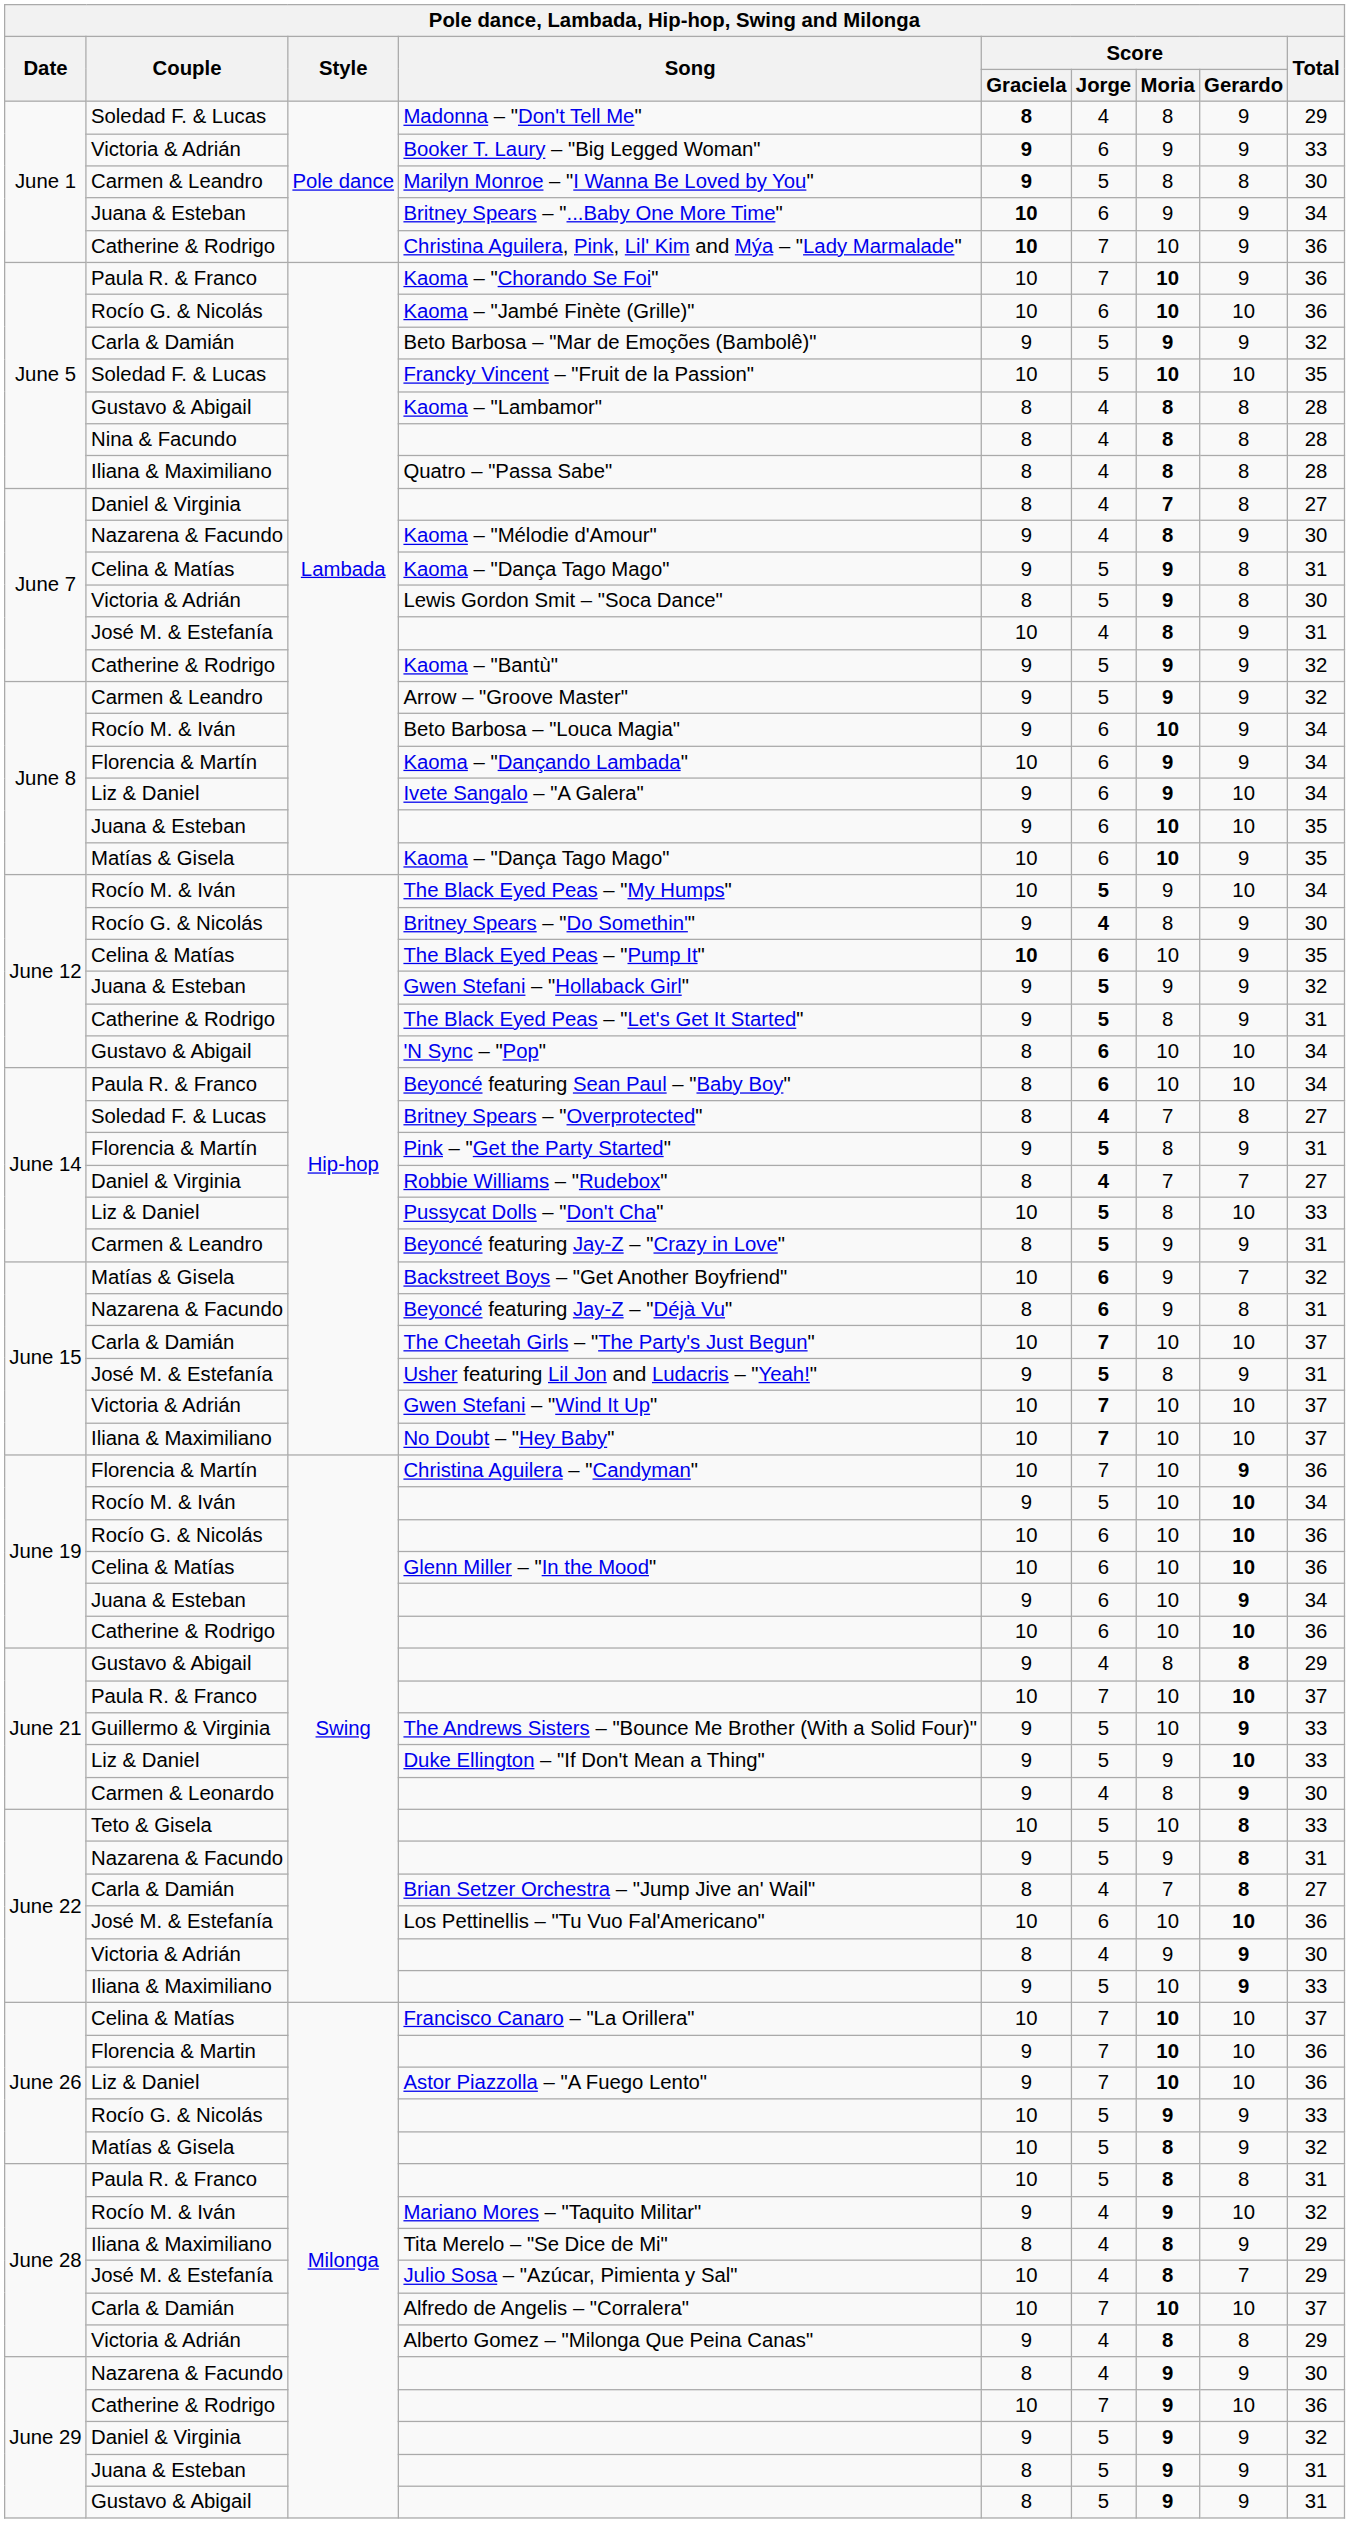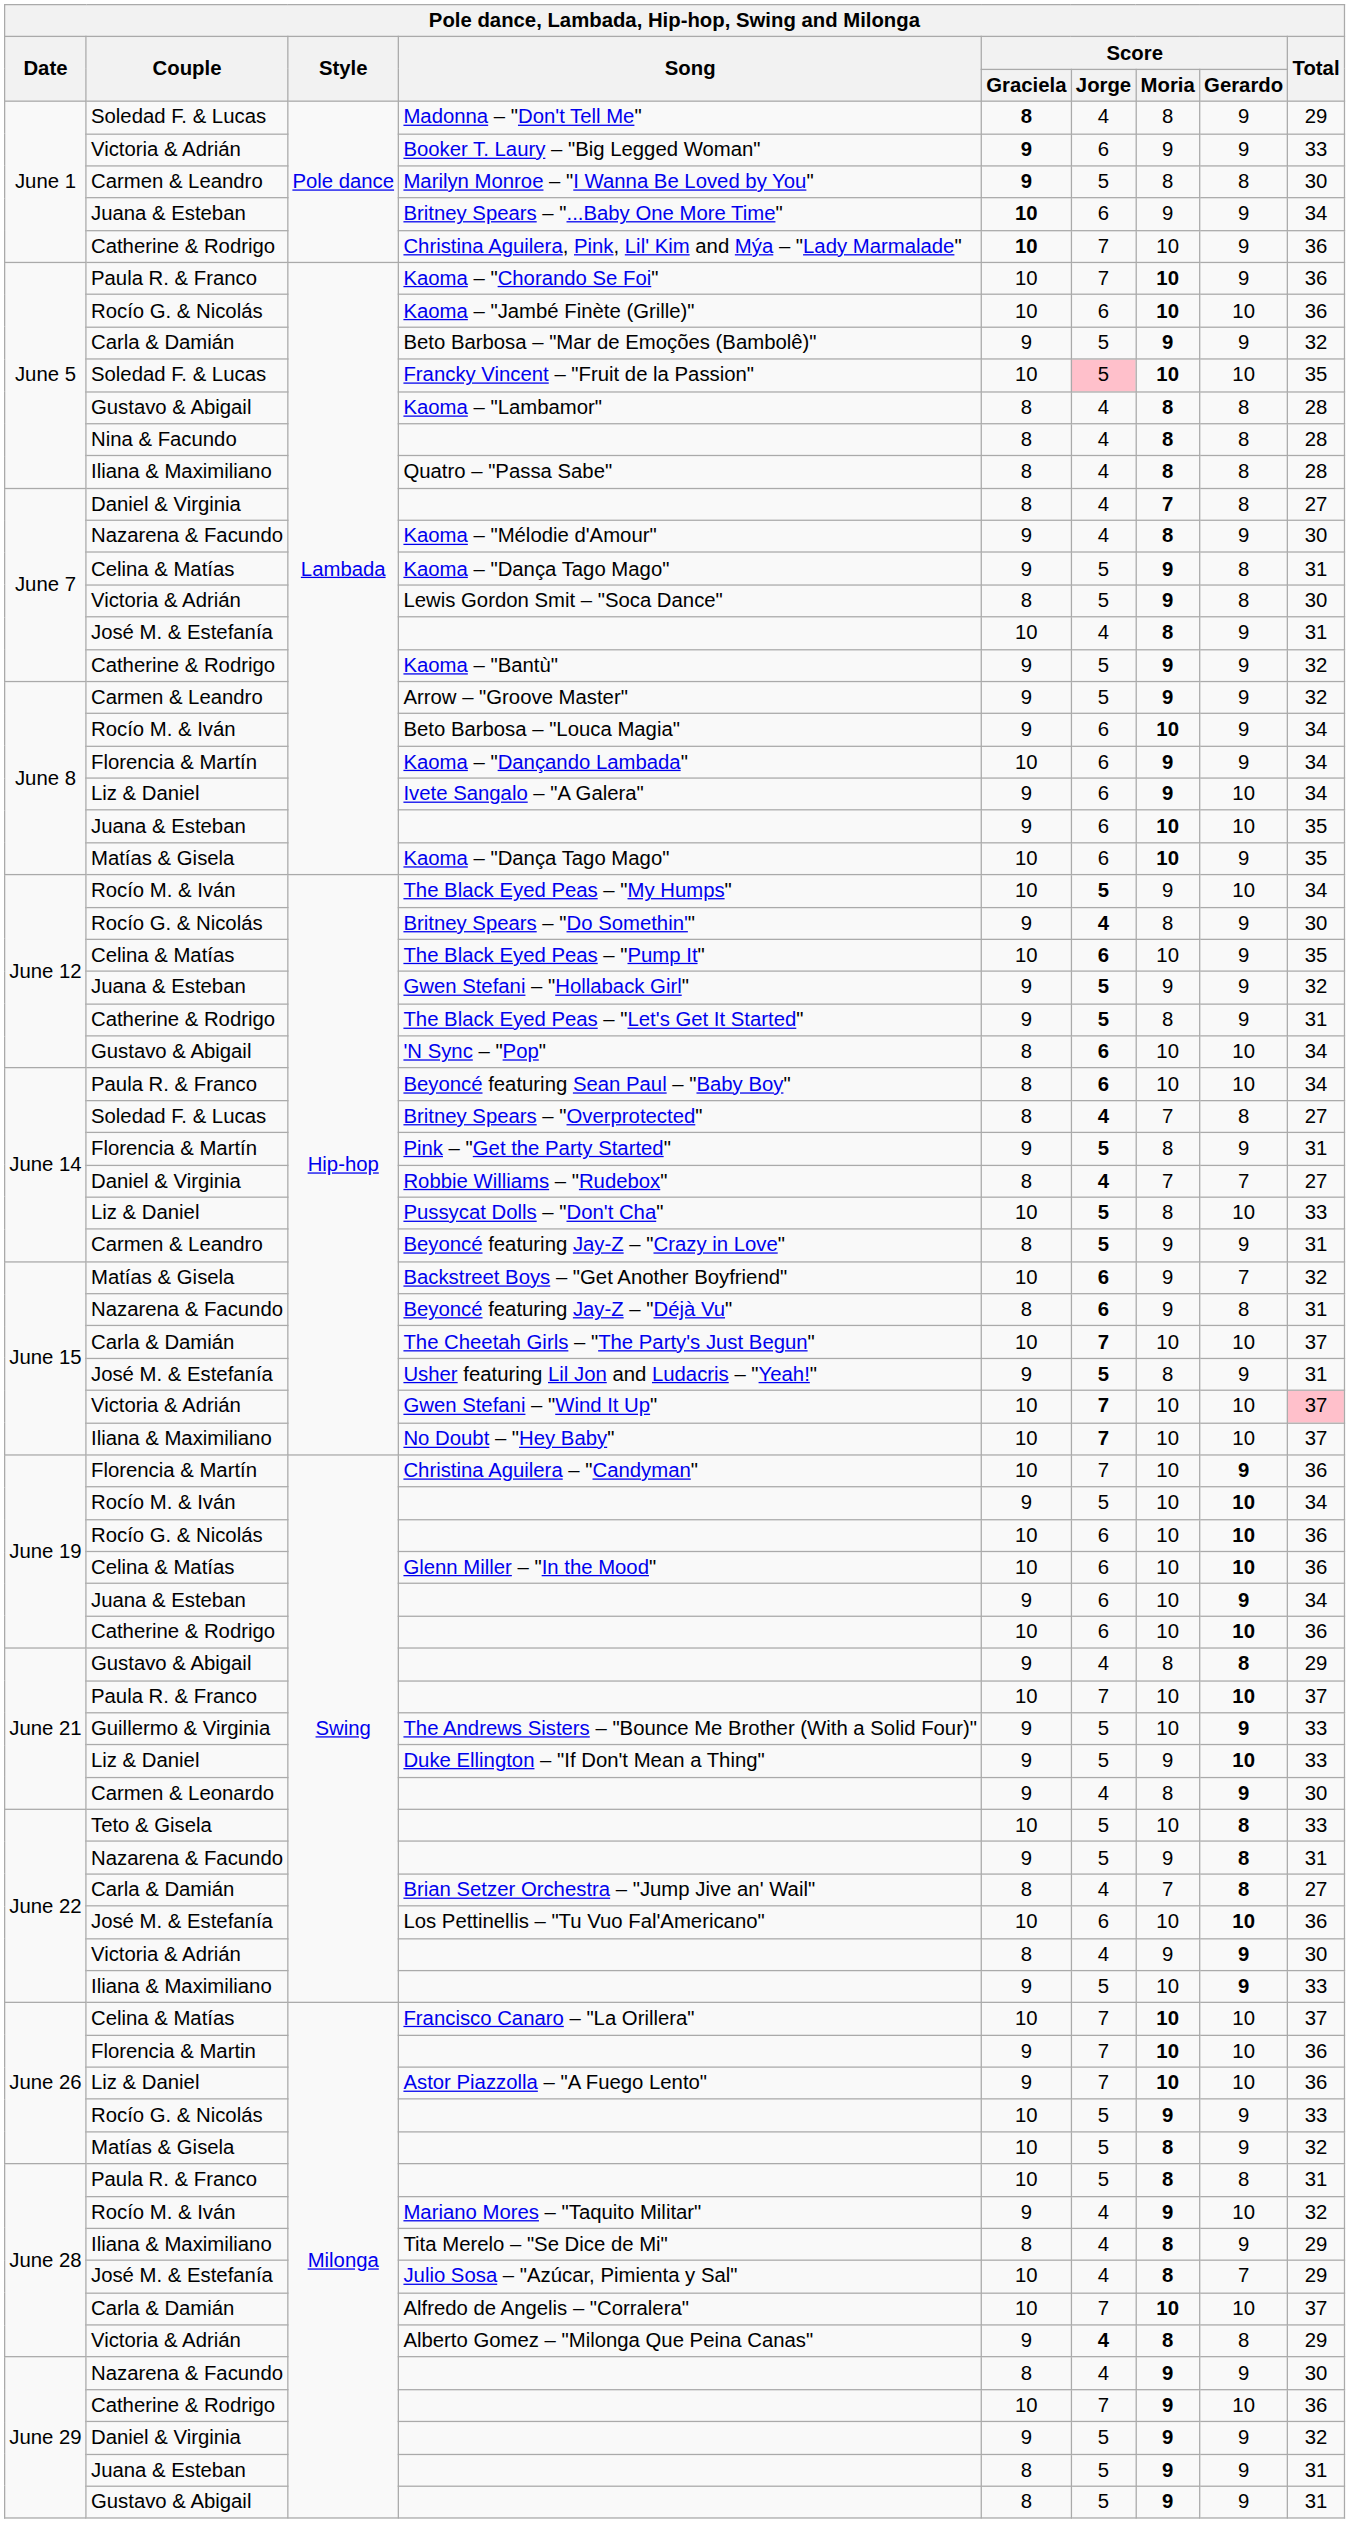(1104, 375) no background -> (1104, 375) pink background
(1026, 955) bold -> (1026, 955) normal
(1316, 1406) no background -> (1316, 1406) pink background
(1104, 2340) normal -> (1104, 2340) bold
